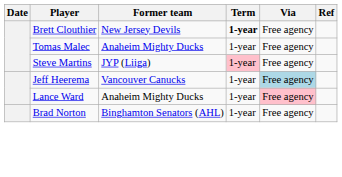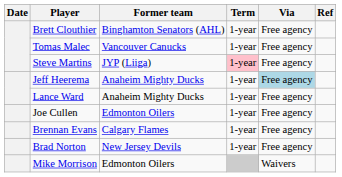(141, 29) New Jersey Devils -> (163, 29) Binghamton Senators (AHL)
(243, 29) bold -> (243, 29) normal
(152, 46) Anaheim Mighty Ducks -> (144, 46) Vancouver Canucks
(143, 79) Vancouver Canucks -> (153, 79) Anaheim Mighty Ducks
(288, 96) pink background -> (287, 96) no background
+ row: (55, 113)
+ row: (65, 130)
(163, 113) Binghamton Senators (AHL) -> (141, 146) New Jersey Devils
+ row: (65, 163)
